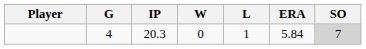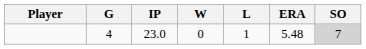(155, 34) 20.3 -> (155, 34) 23.0
(292, 34) 5.84 -> (292, 34) 5.48
